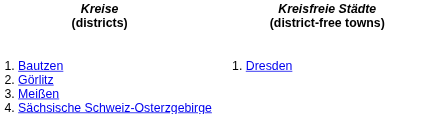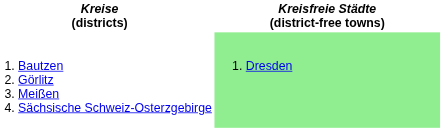(327, 66) no background -> (327, 66) lightgreen background
